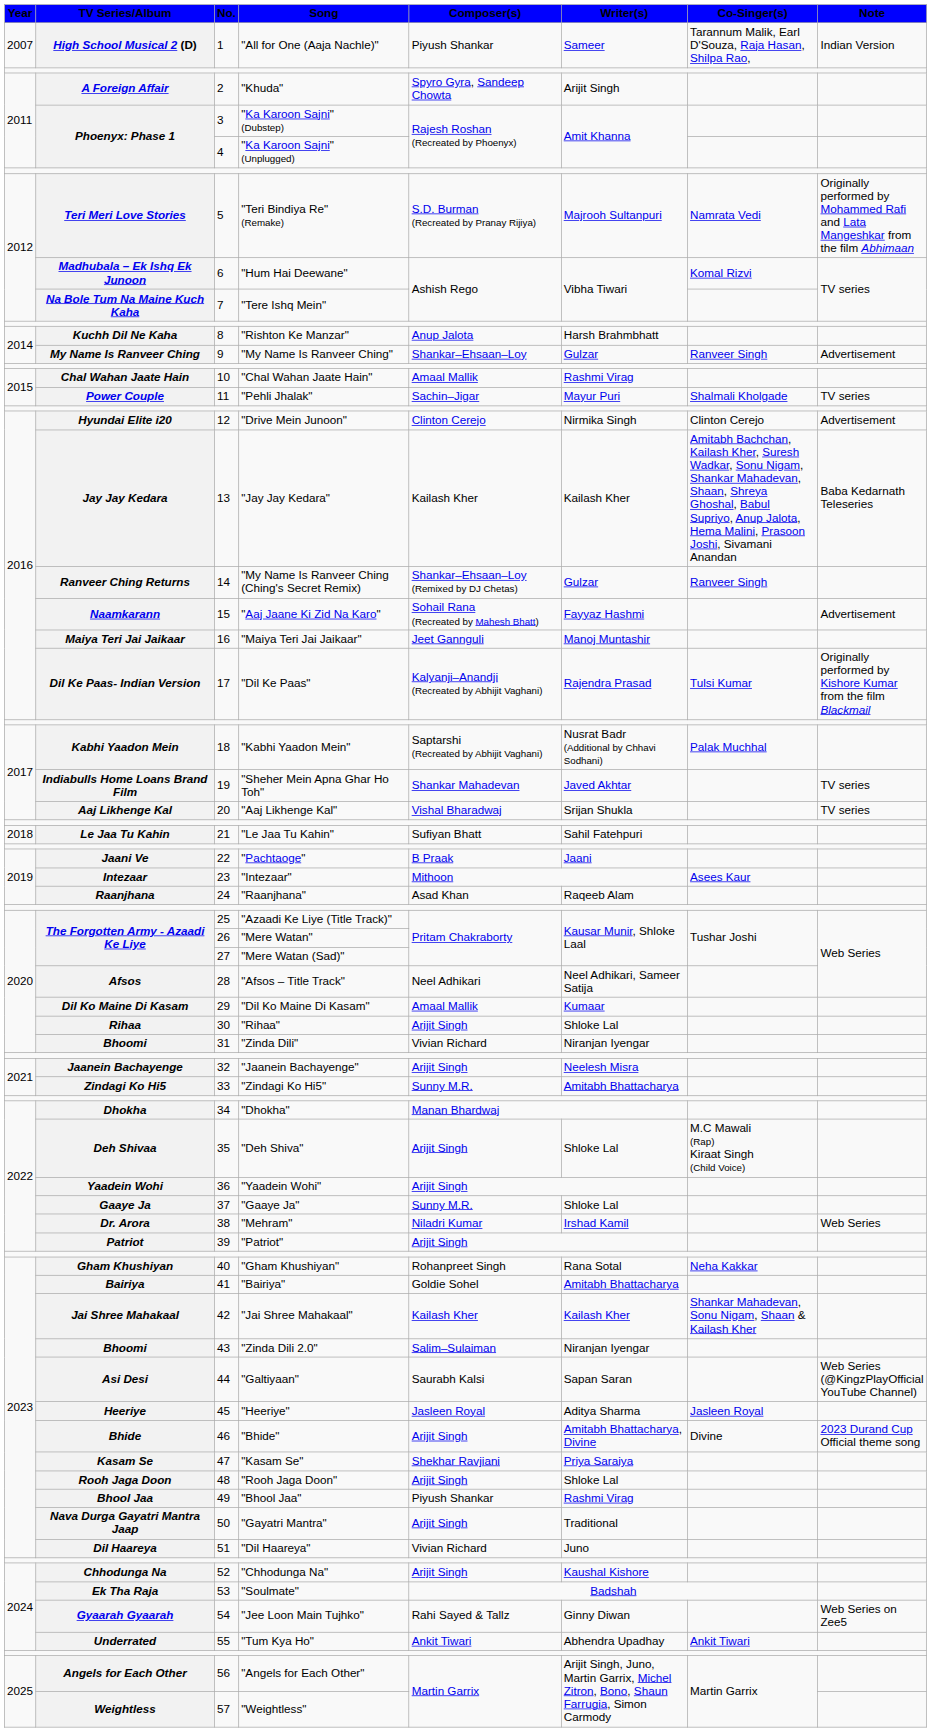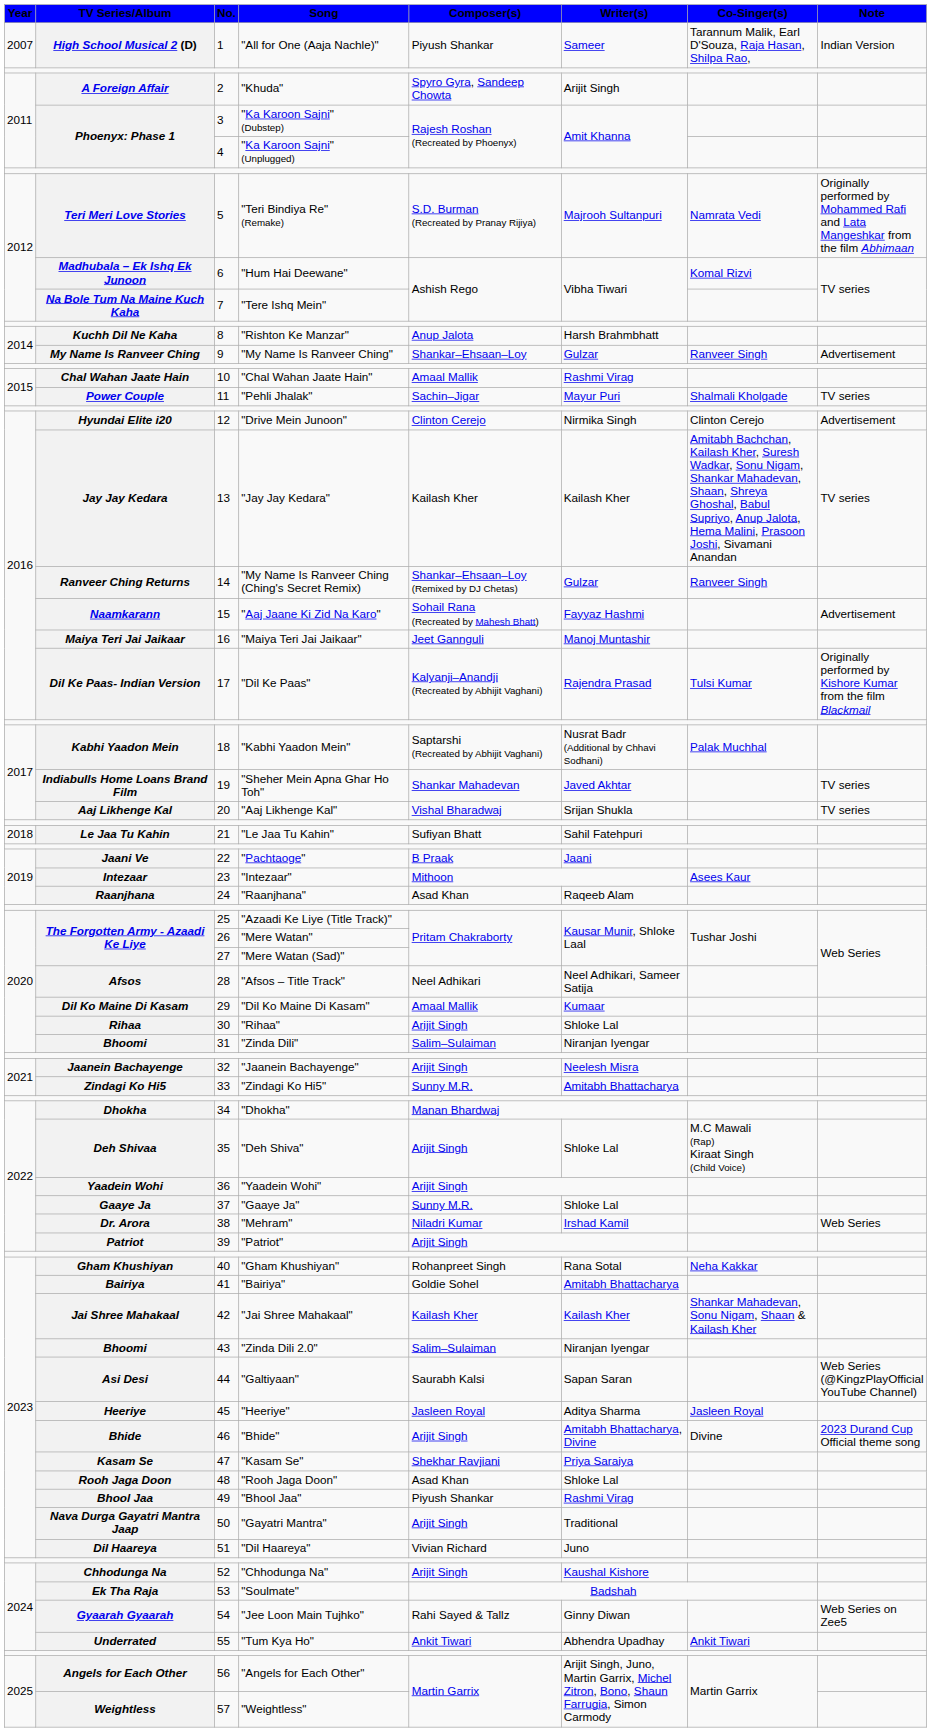(863, 498) Baba Kedarnath Teleseries -> (845, 498) TV series
(449, 1043) Vivian Richard -> (454, 1043) Salim–Sulaiman
(440, 1479) Arijit Singh -> (440, 1479) Asad Khan
